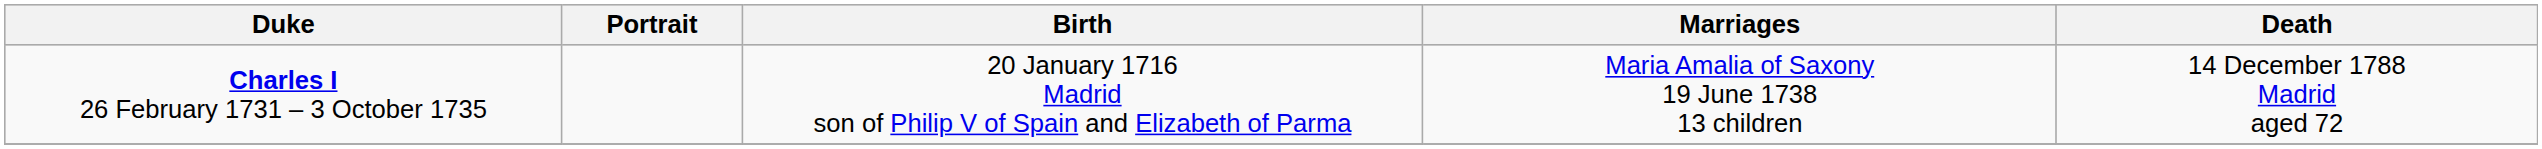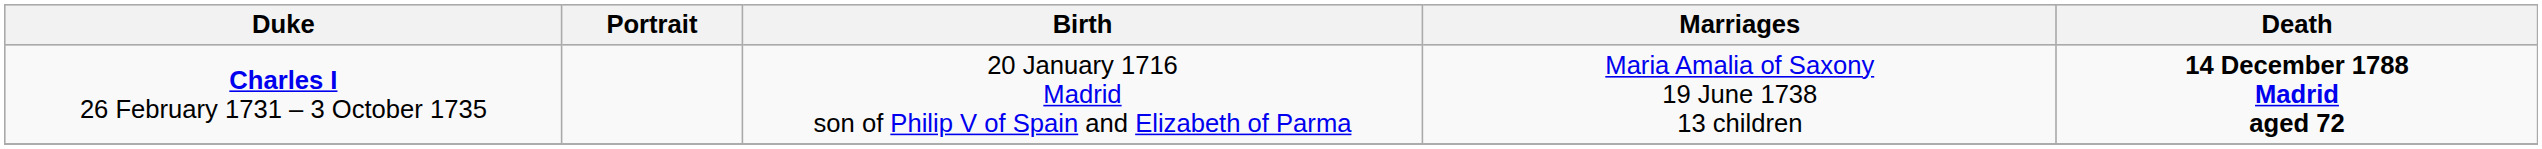(2297, 94) normal -> (2297, 94) bold
